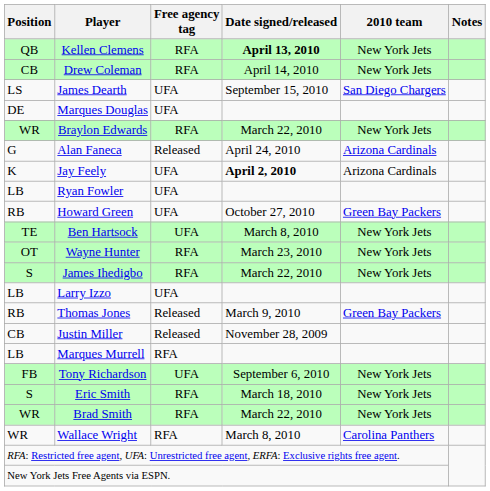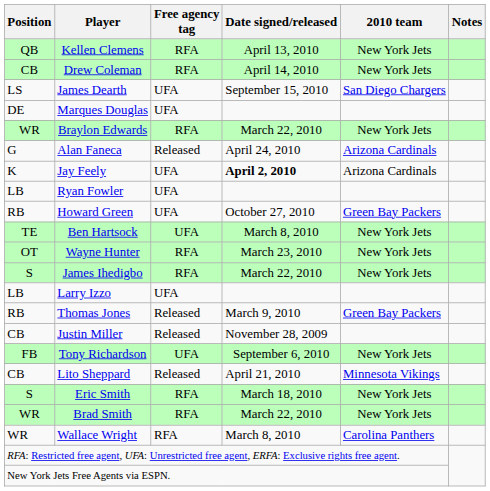(281, 49) bold -> (281, 49) normal
- row: (101, 353)
+ row: (94, 374)
